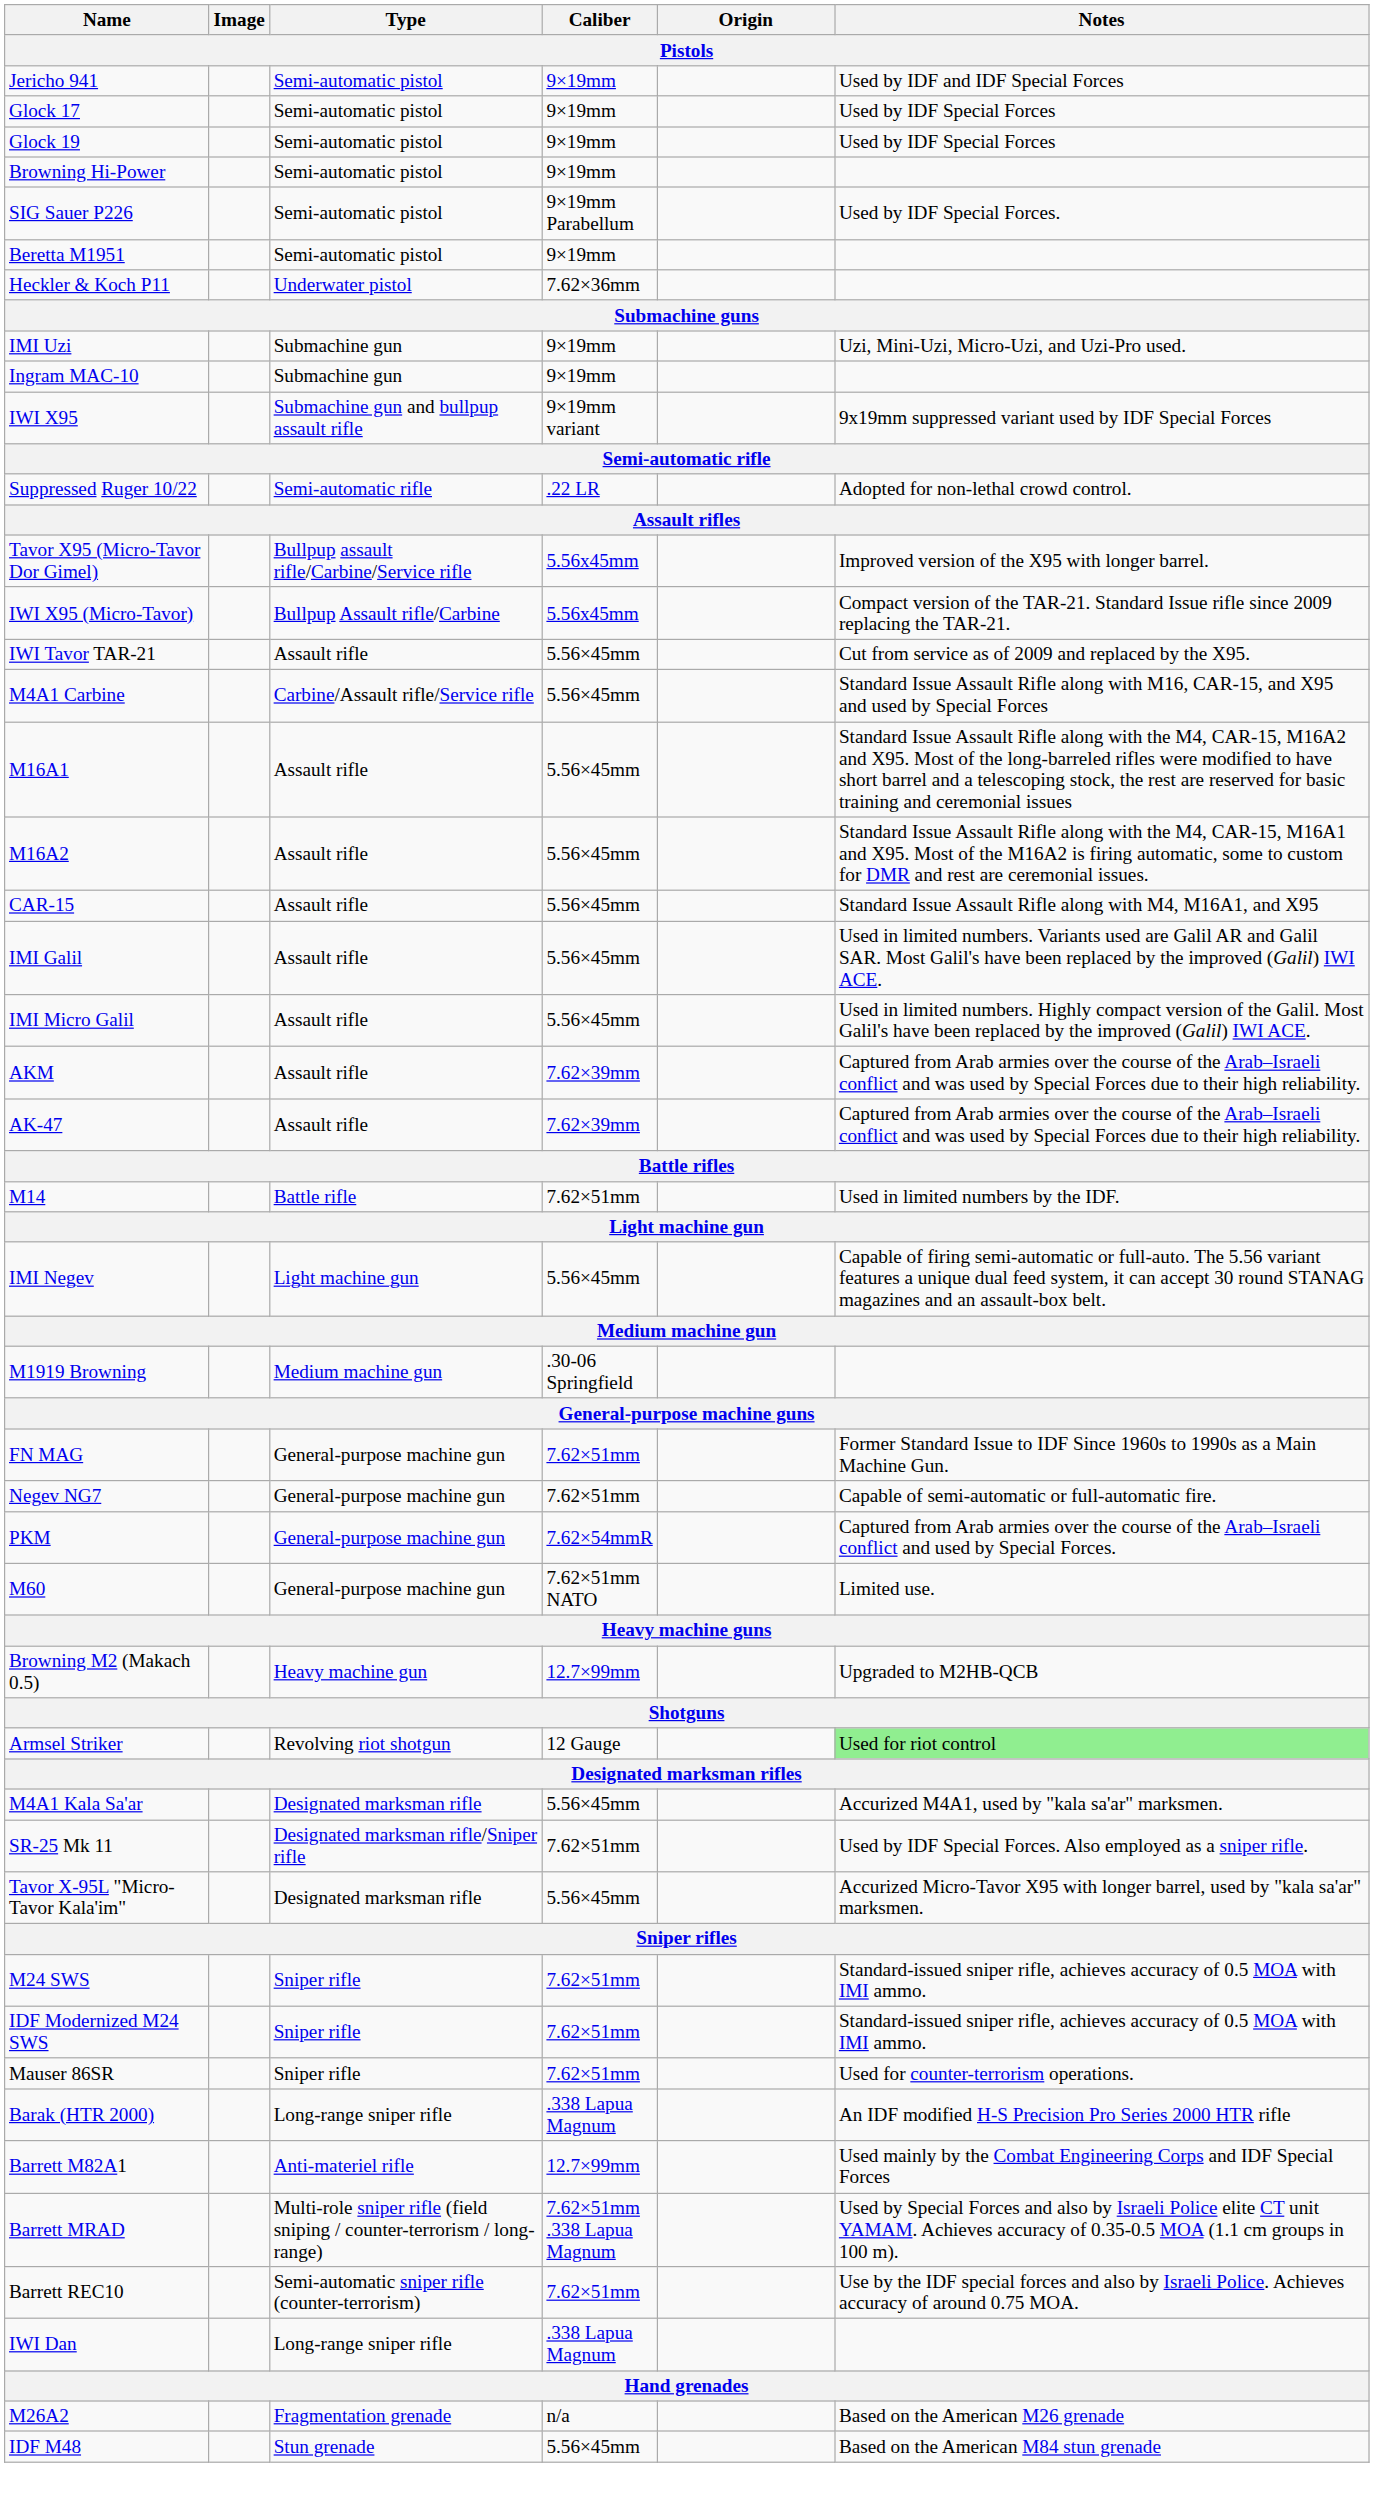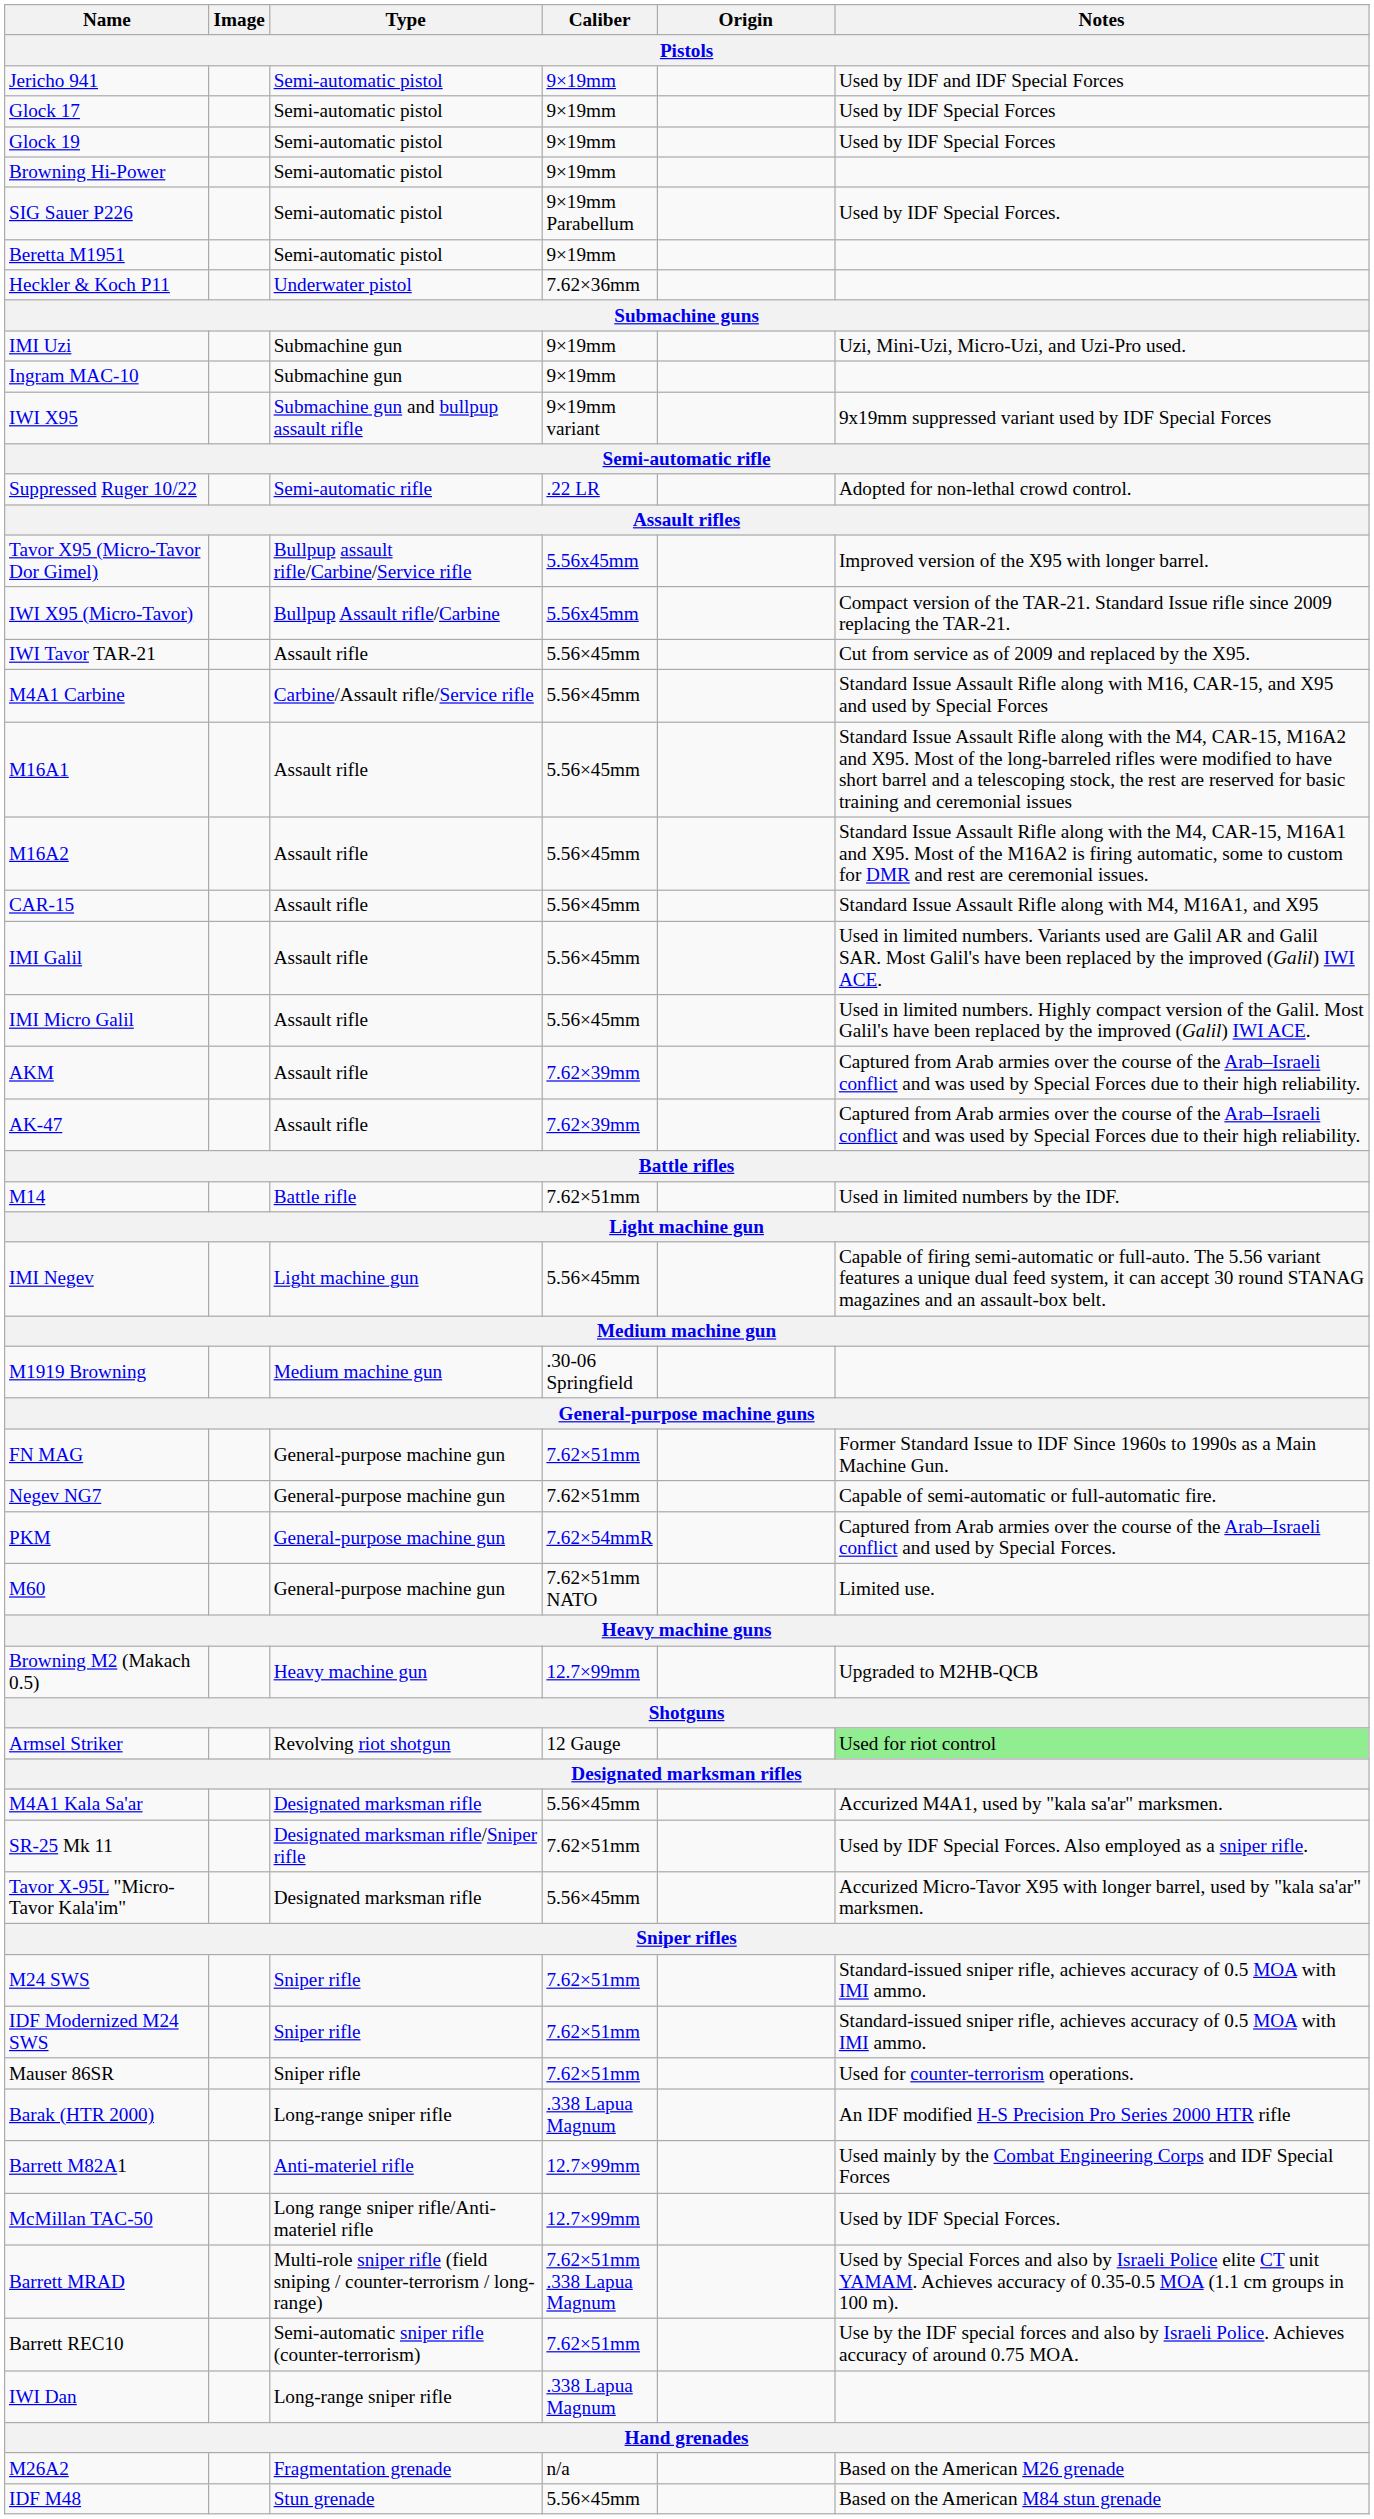+ row: (81, 2218)
